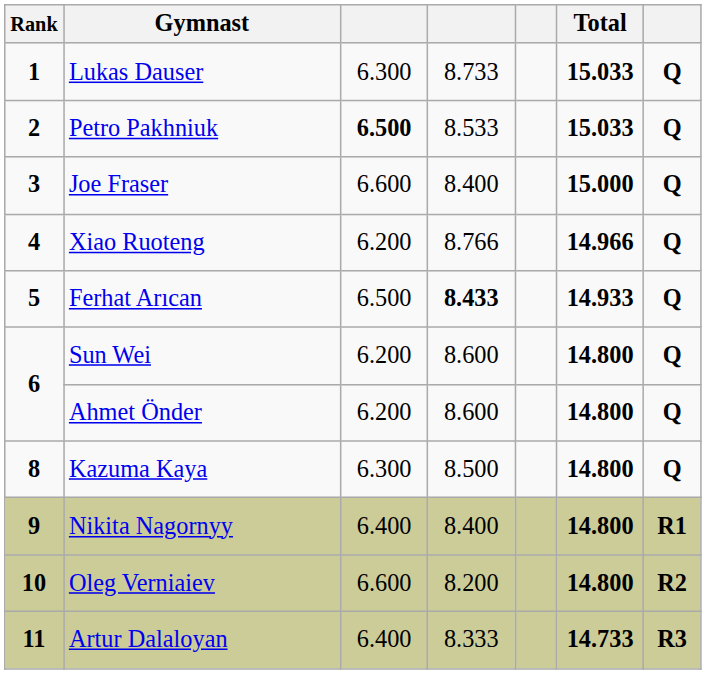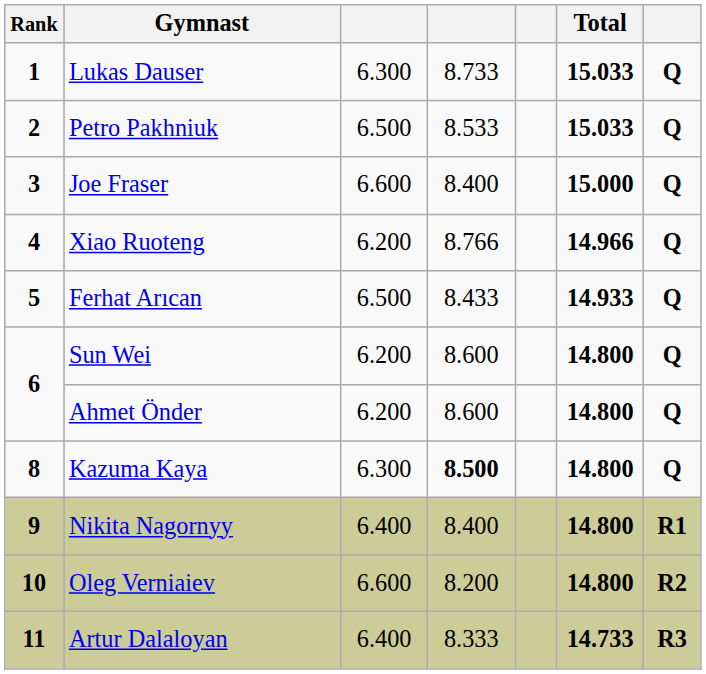(384, 128) bold -> (384, 128) normal
(471, 298) bold -> (471, 298) normal
(471, 469) normal -> (471, 469) bold
